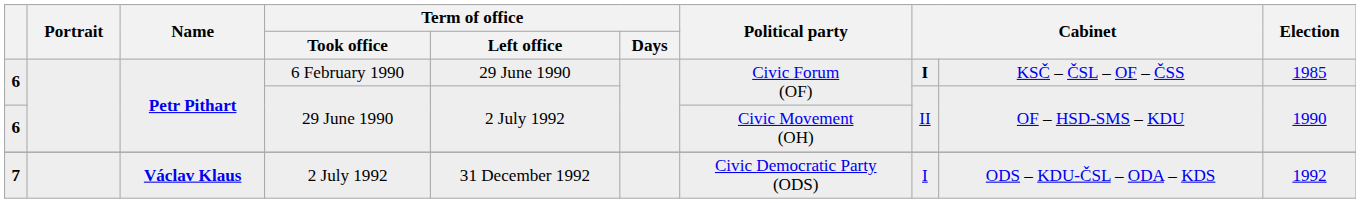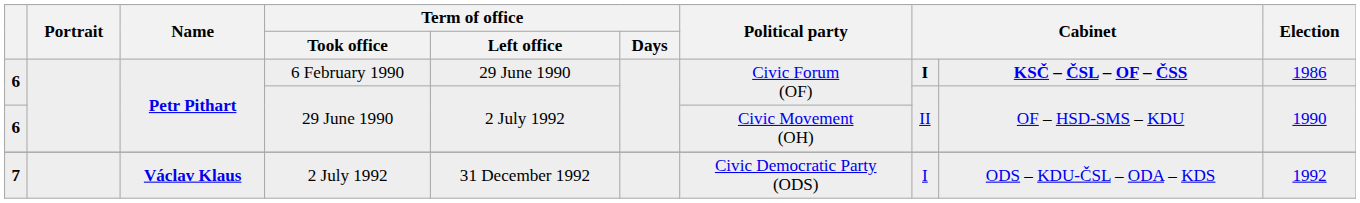(1101, 72) normal -> (1101, 72) bold
(1310, 72) 1985 -> (1310, 72) 1986
